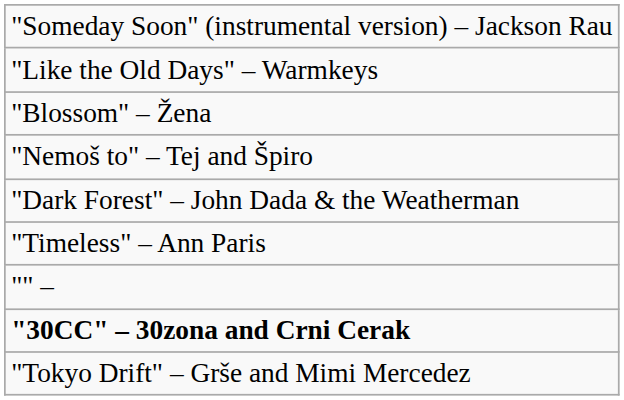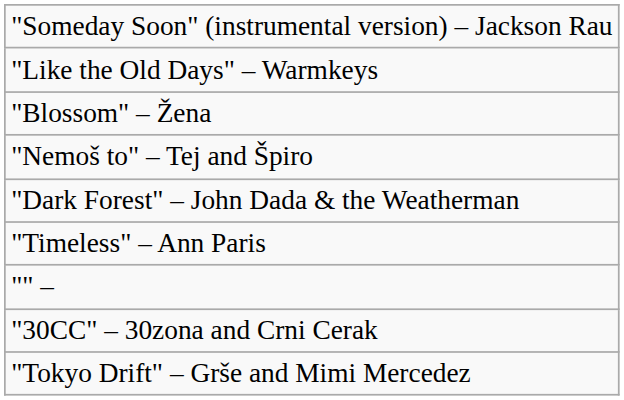(211, 329) bold -> (194, 329) normal
